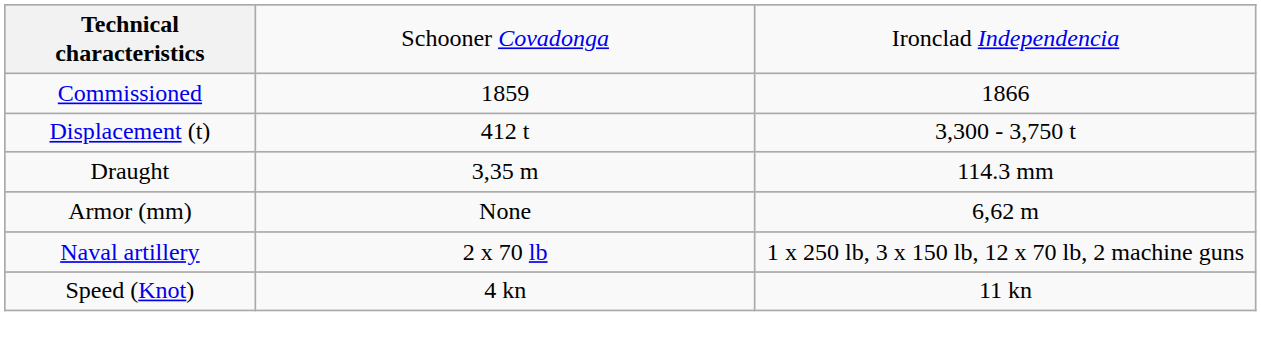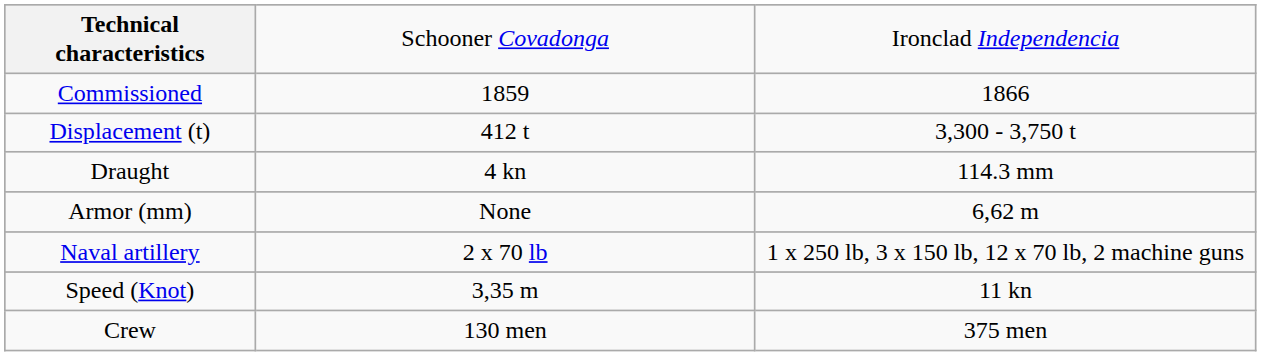(505, 172) 3,35 m -> (505, 172) 4 kn
(505, 291) 4 kn -> (505, 291) 3,35 m
+ row: (130, 330)
